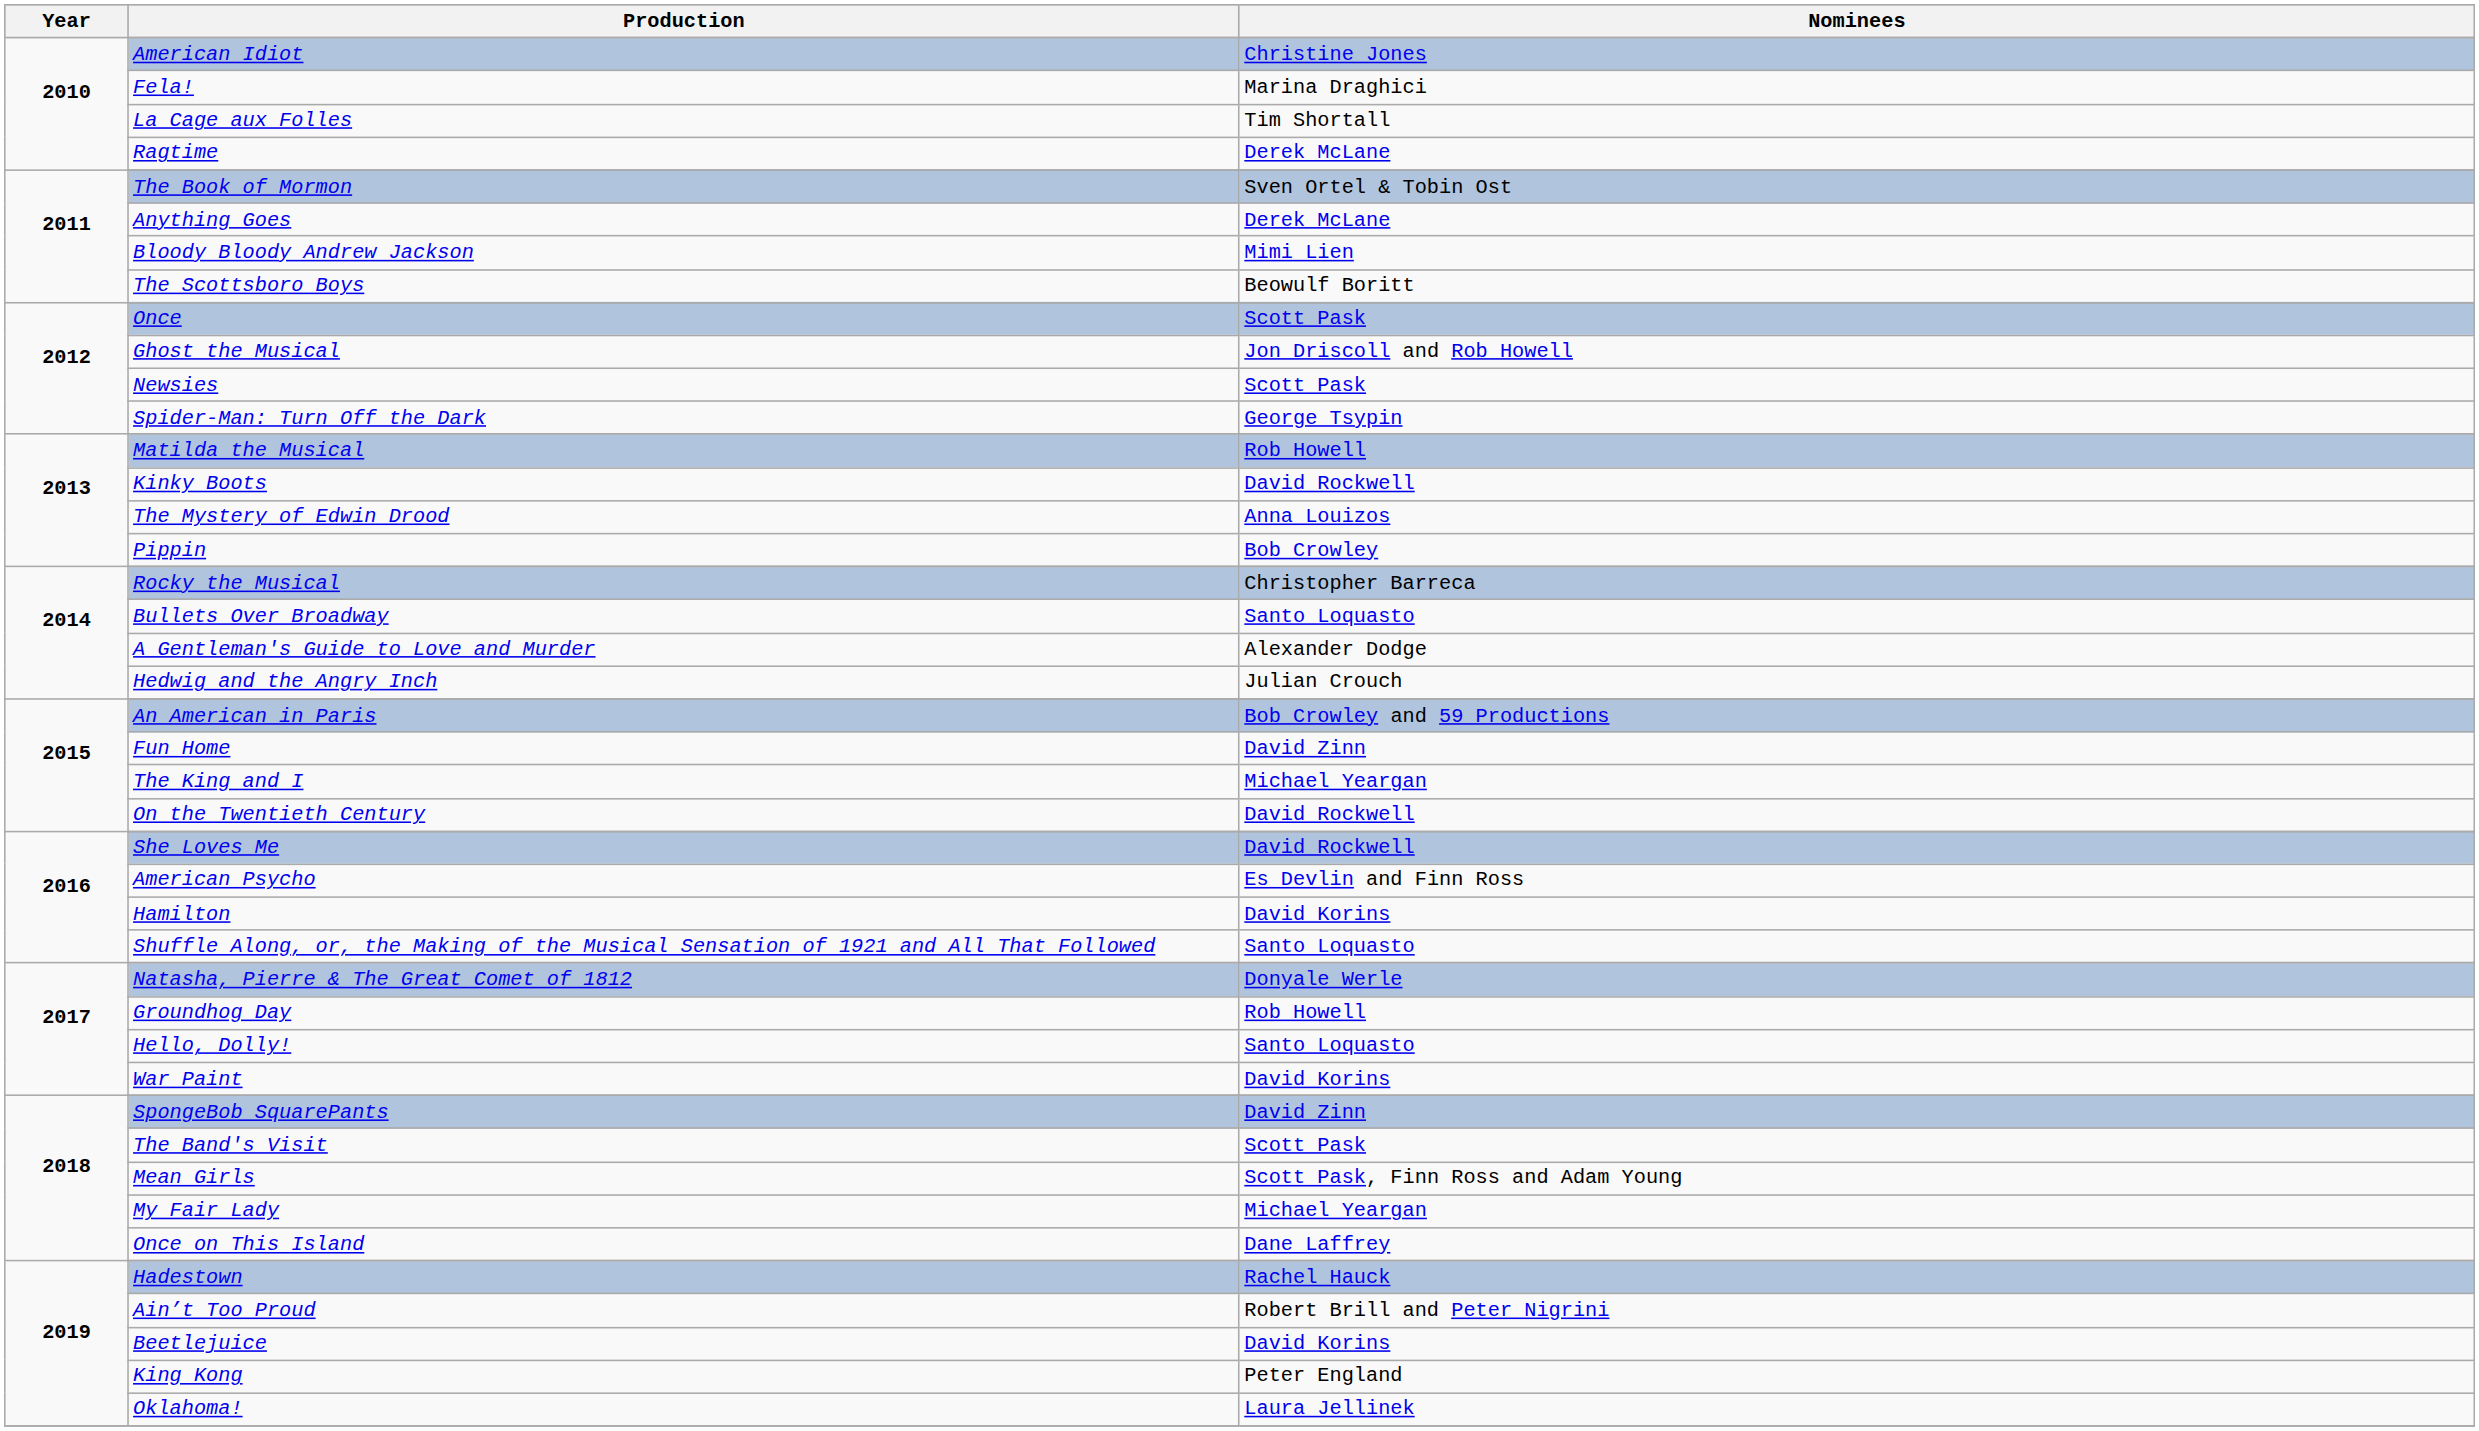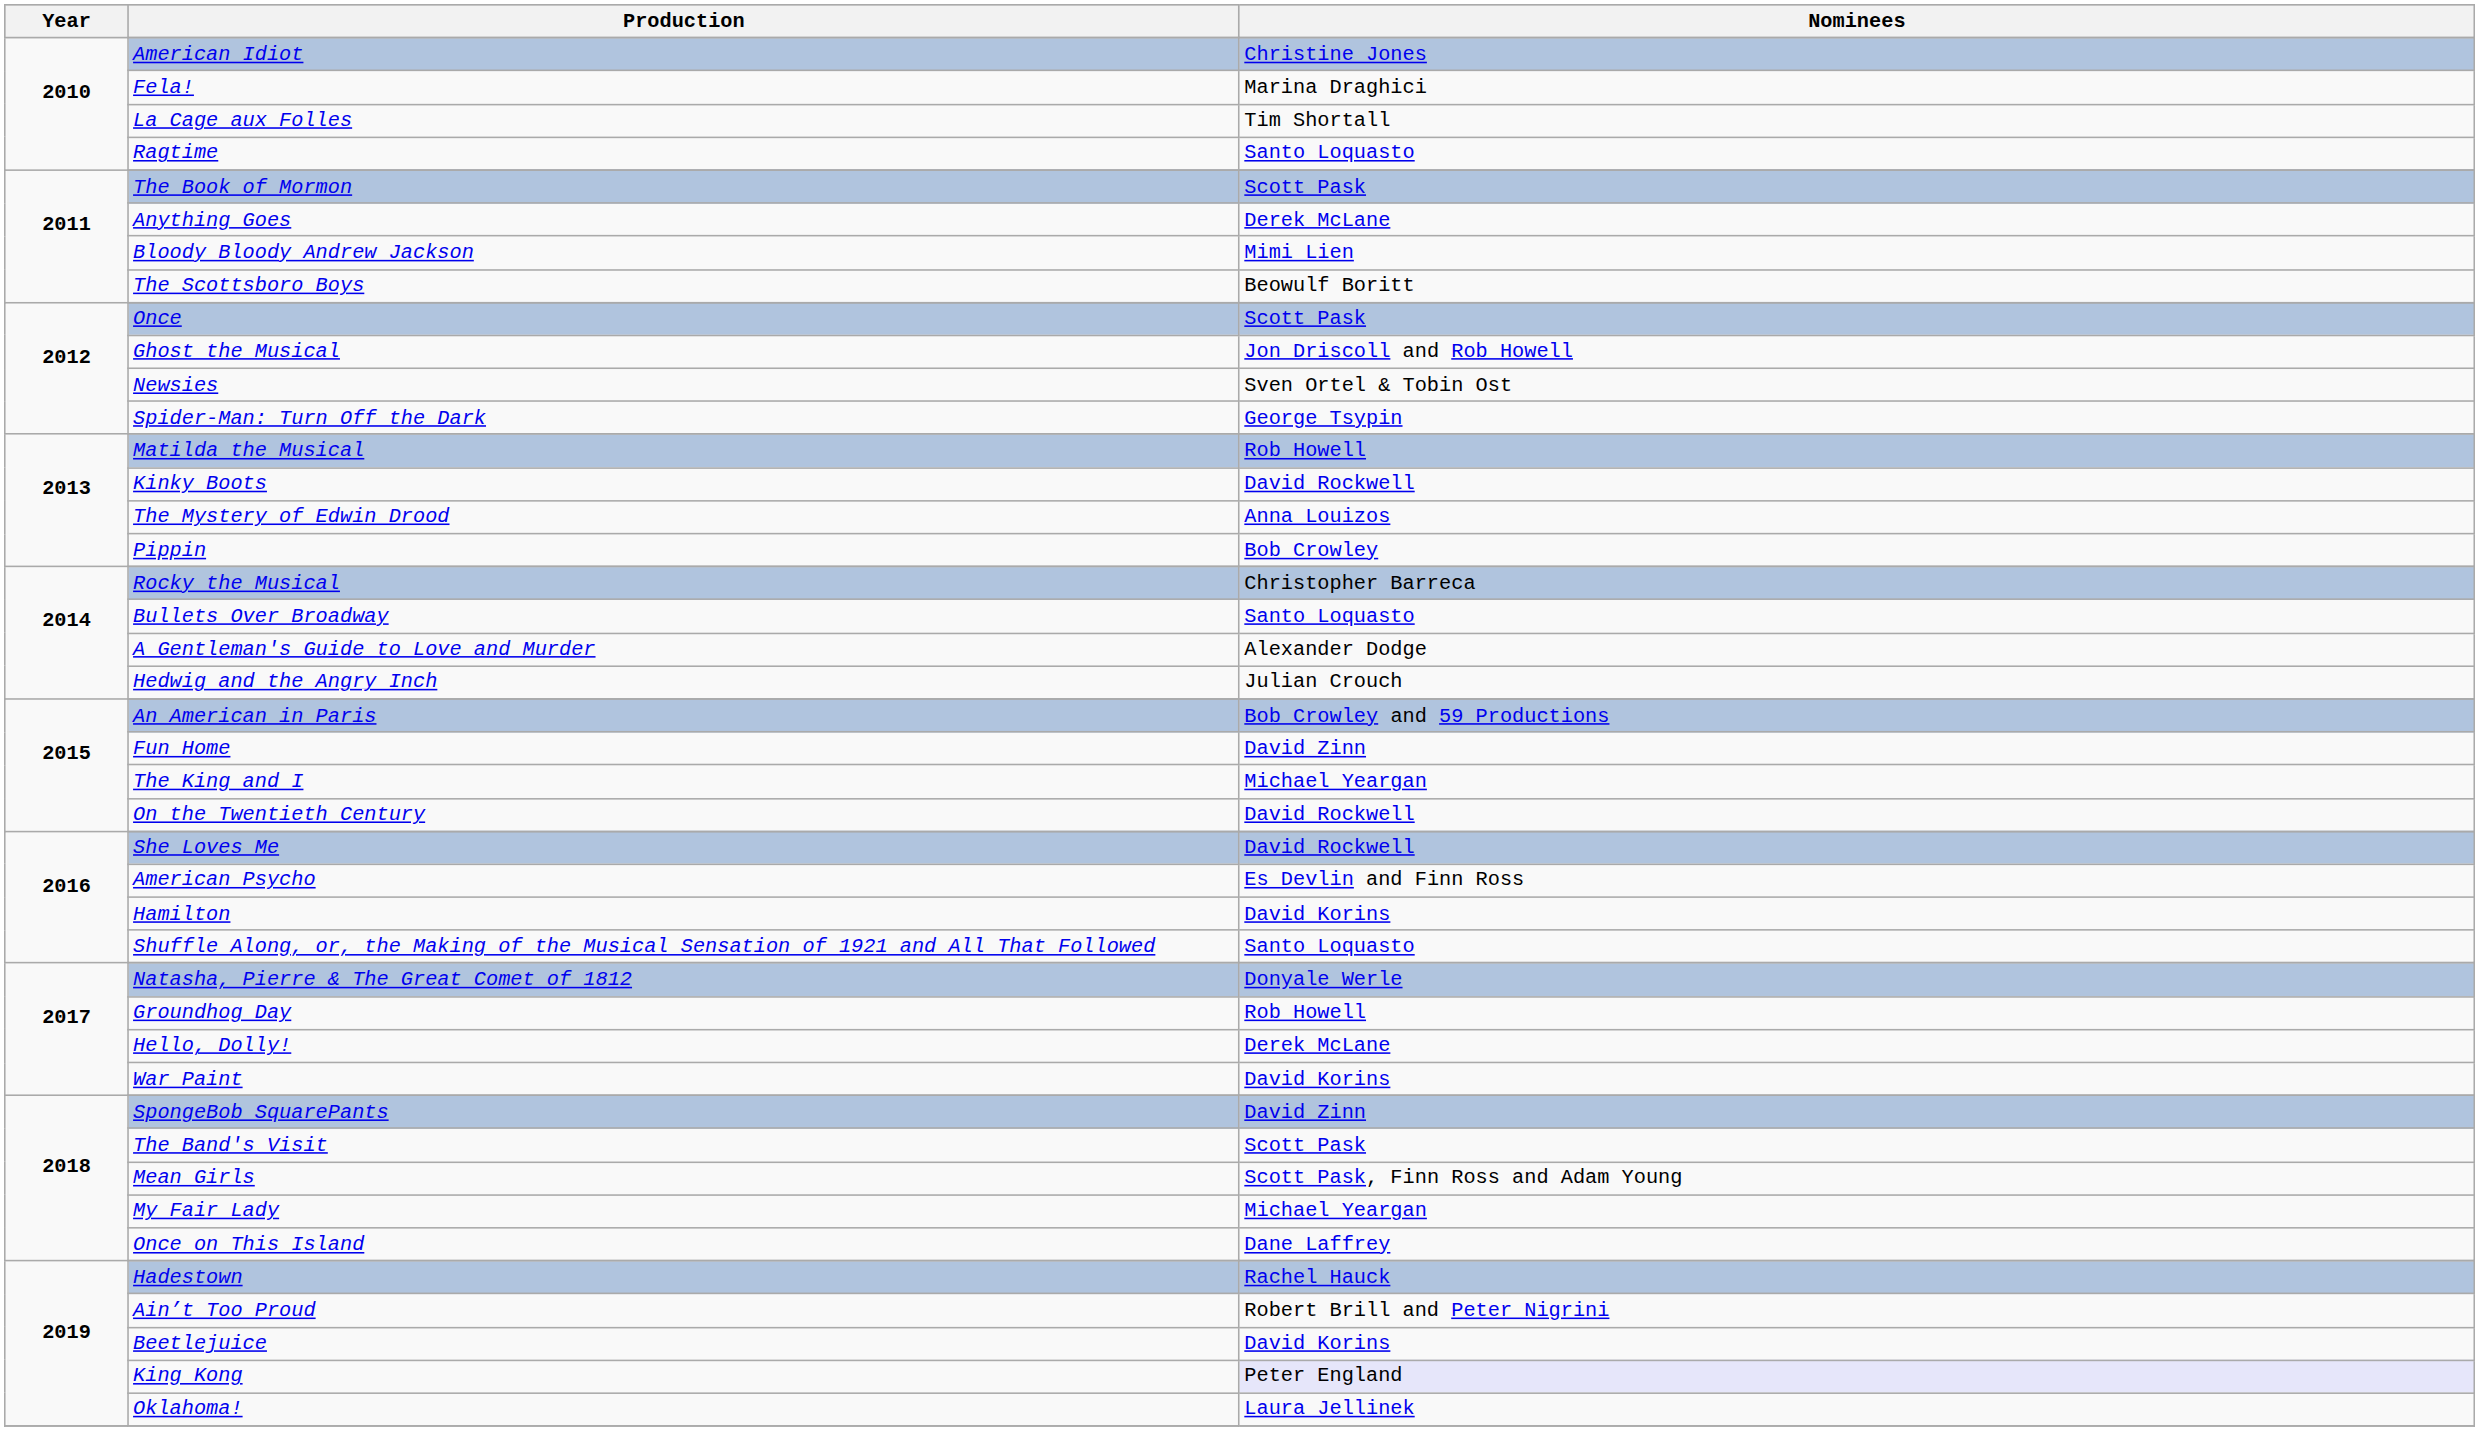(1317, 154) Derek McLane -> (1330, 154) Santo Loquasto
(1378, 187) Sven Ortel & Tobin Ost -> (1305, 187) Scott Pask
(1305, 385) Scott Pask -> (1378, 385) Sven Ortel & Tobin Ost
(1330, 1046) Santo Loquasto -> (1317, 1046) Derek McLane
(1323, 1376) no background -> (1323, 1376) lavender background
